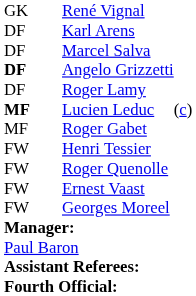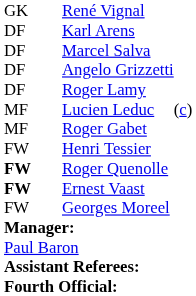(15, 69) bold -> (15, 69) normal
(17, 109) bold -> (16, 109) normal
(17, 168) normal -> (17, 168) bold
(17, 188) normal -> (17, 188) bold
